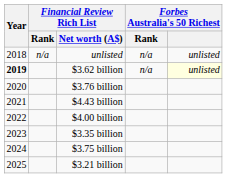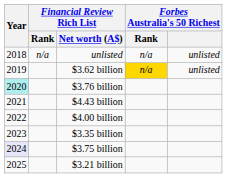(17, 70) bold -> (17, 70) normal
(146, 70) no background -> (146, 70) gold background
(204, 70) lightyellow background -> (204, 70) no background
(17, 86) no background -> (17, 86) paleturquoise background
(17, 149) no background -> (17, 149) lavender background
